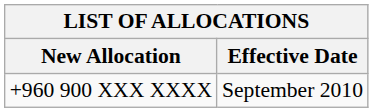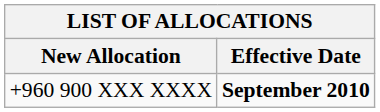(292, 90) normal -> (296, 90) bold
